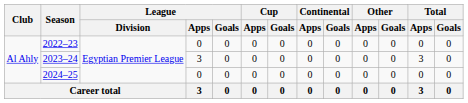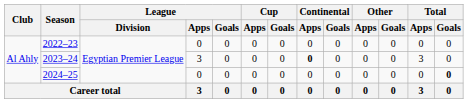(310, 59) normal -> (310, 59) bold
(449, 75) normal -> (449, 75) bold
